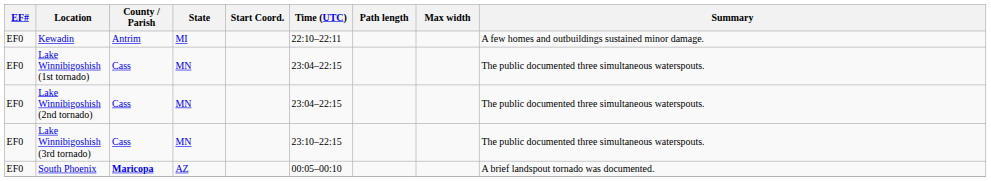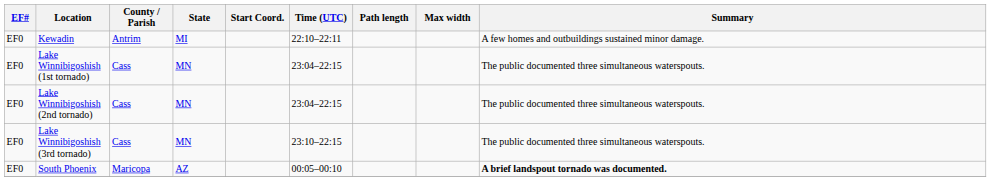(133, 169) bold -> (131, 169) normal
(568, 169) normal -> (574, 169) bold
